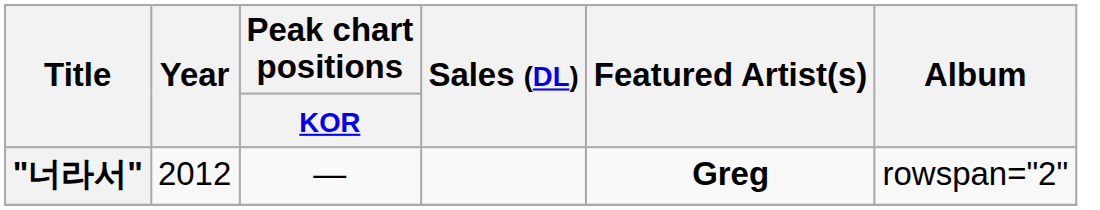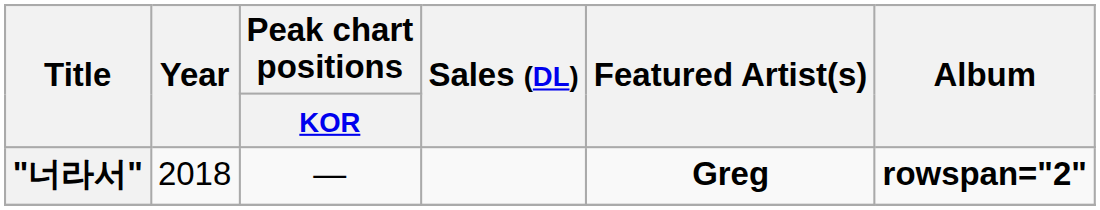(195, 175) 2012 -> (195, 175) 2018
(975, 175) normal -> (985, 175) bold
